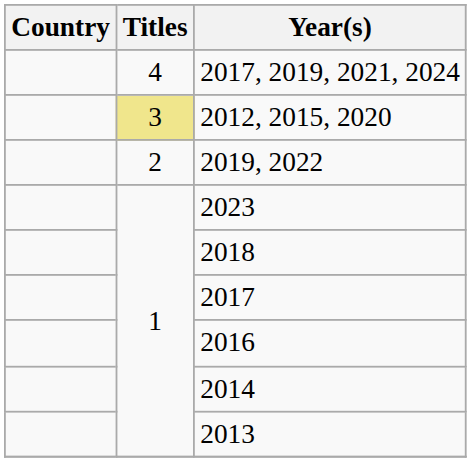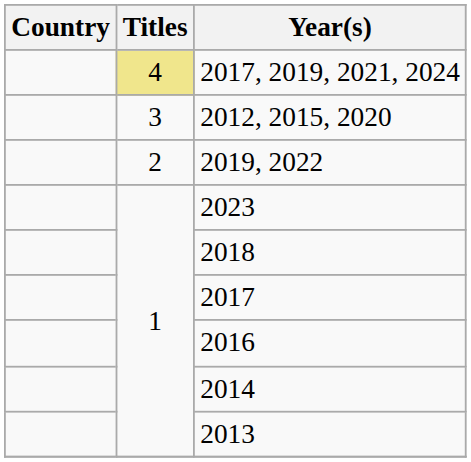(155, 72) no background -> (155, 72) khaki background
(155, 117) khaki background -> (155, 117) no background
